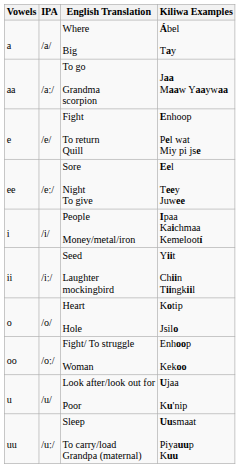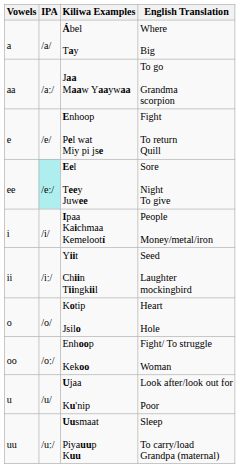columns swapped: (196, 12) <-> (109, 12)
(48, 189) no background -> (48, 189) paleturquoise background
